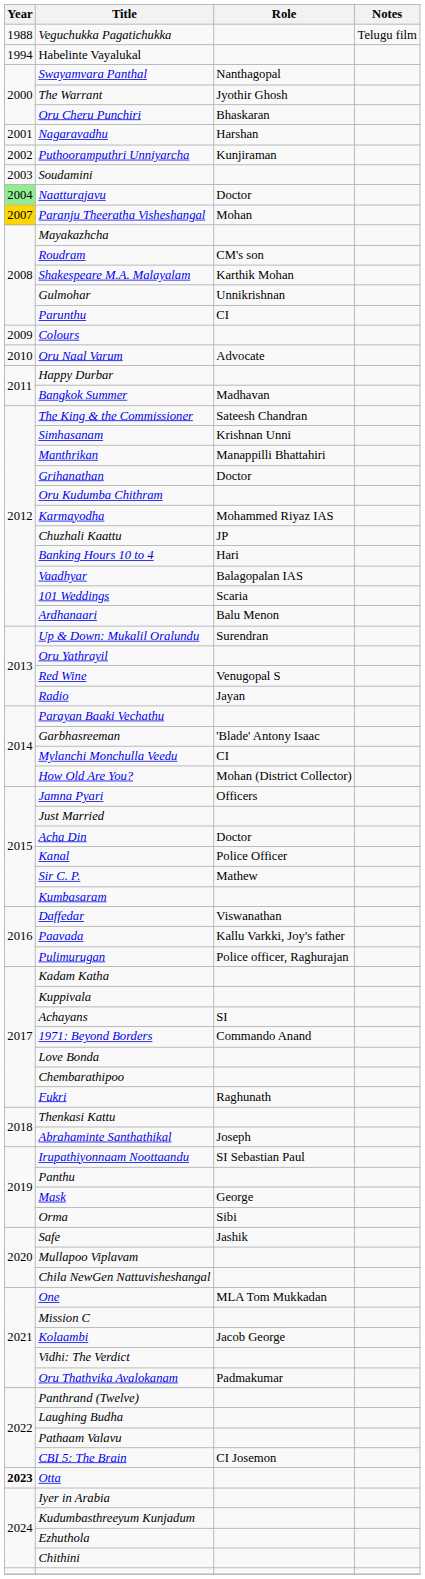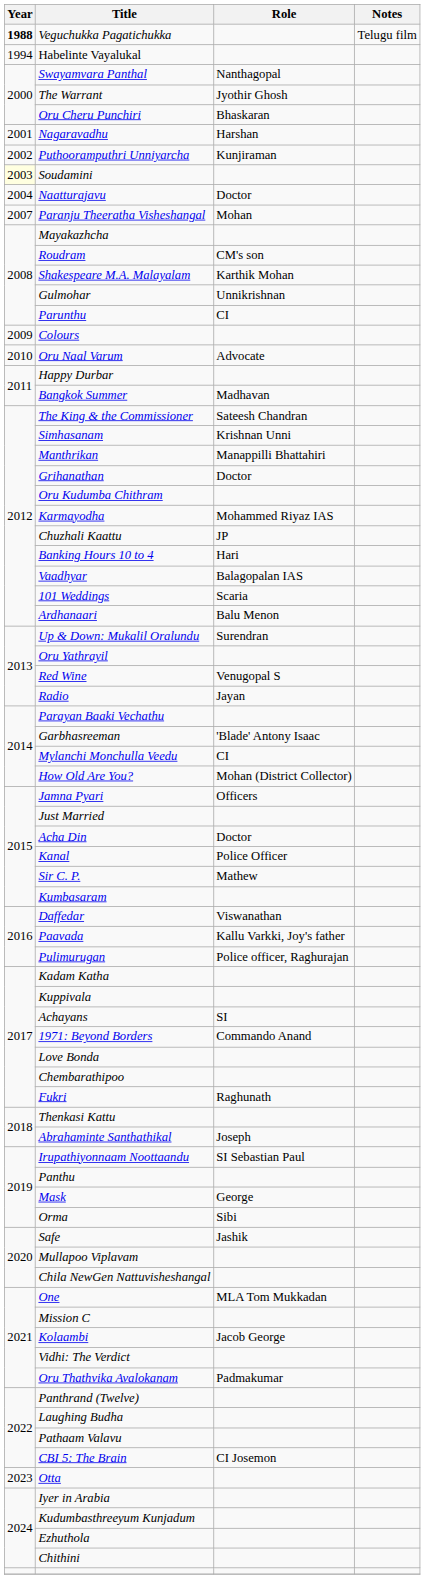(20, 34) normal -> (20, 34) bold
(20, 174) no background -> (20, 174) lightyellow background
(20, 194) lightgreen background -> (20, 194) no background
(20, 214) gold background -> (20, 214) no background
(20, 1477) bold -> (20, 1477) normal
